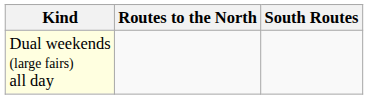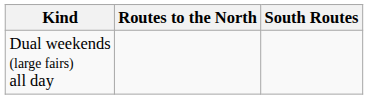(60, 62) lightyellow background -> (60, 62) no background
